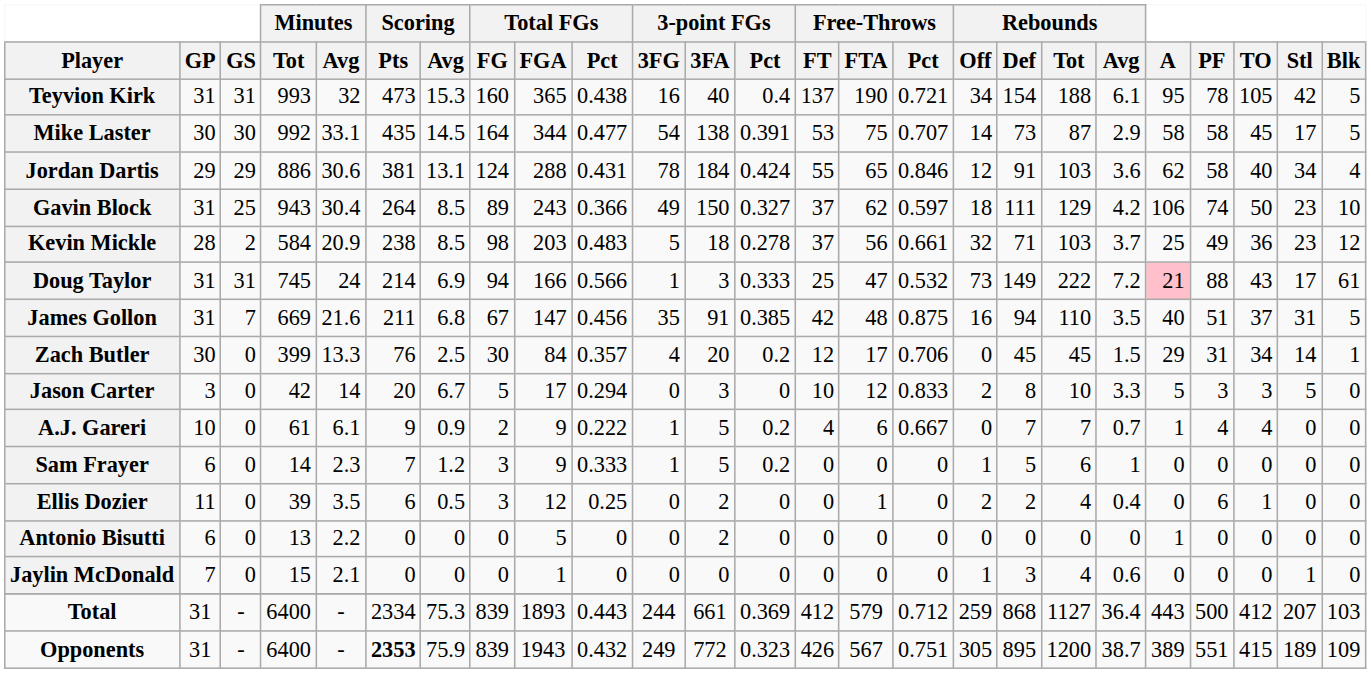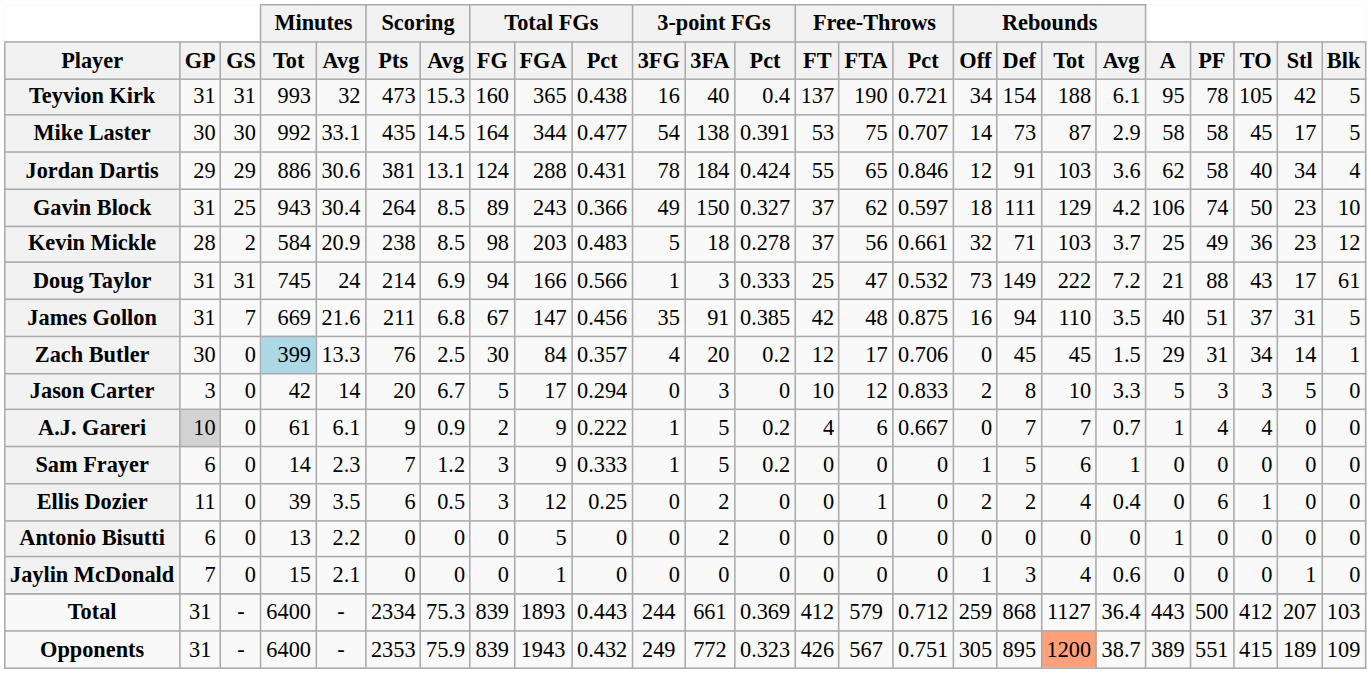(1173, 280) pink background -> (1173, 280) no background
(294, 354) no background -> (294, 354) lightblue background
(205, 428) no background -> (205, 428) lightgrey background
(393, 649) bold -> (393, 649) normal
(1069, 649) no background -> (1069, 649) lightsalmon background
